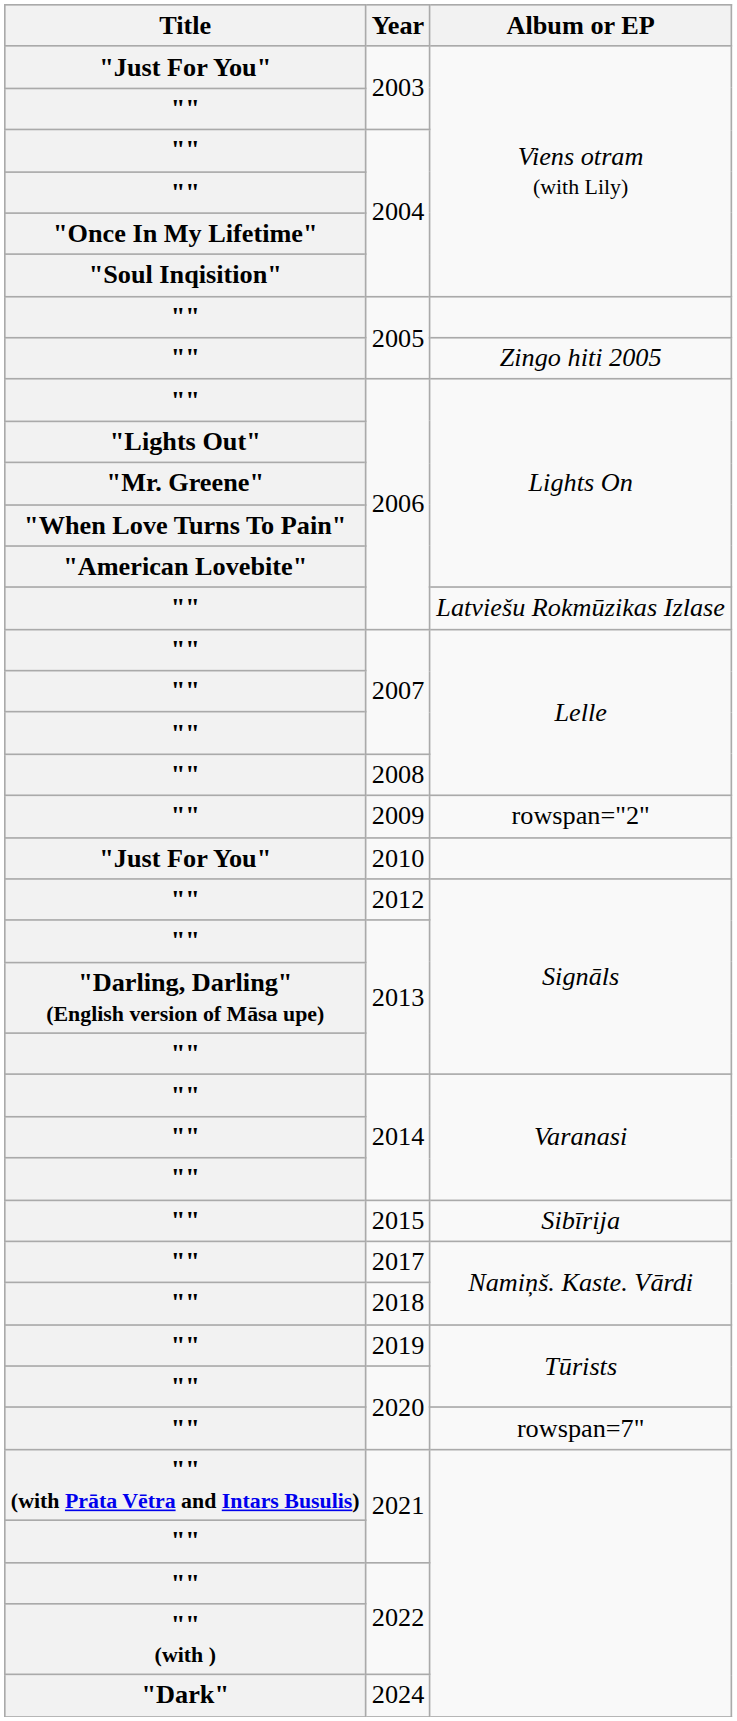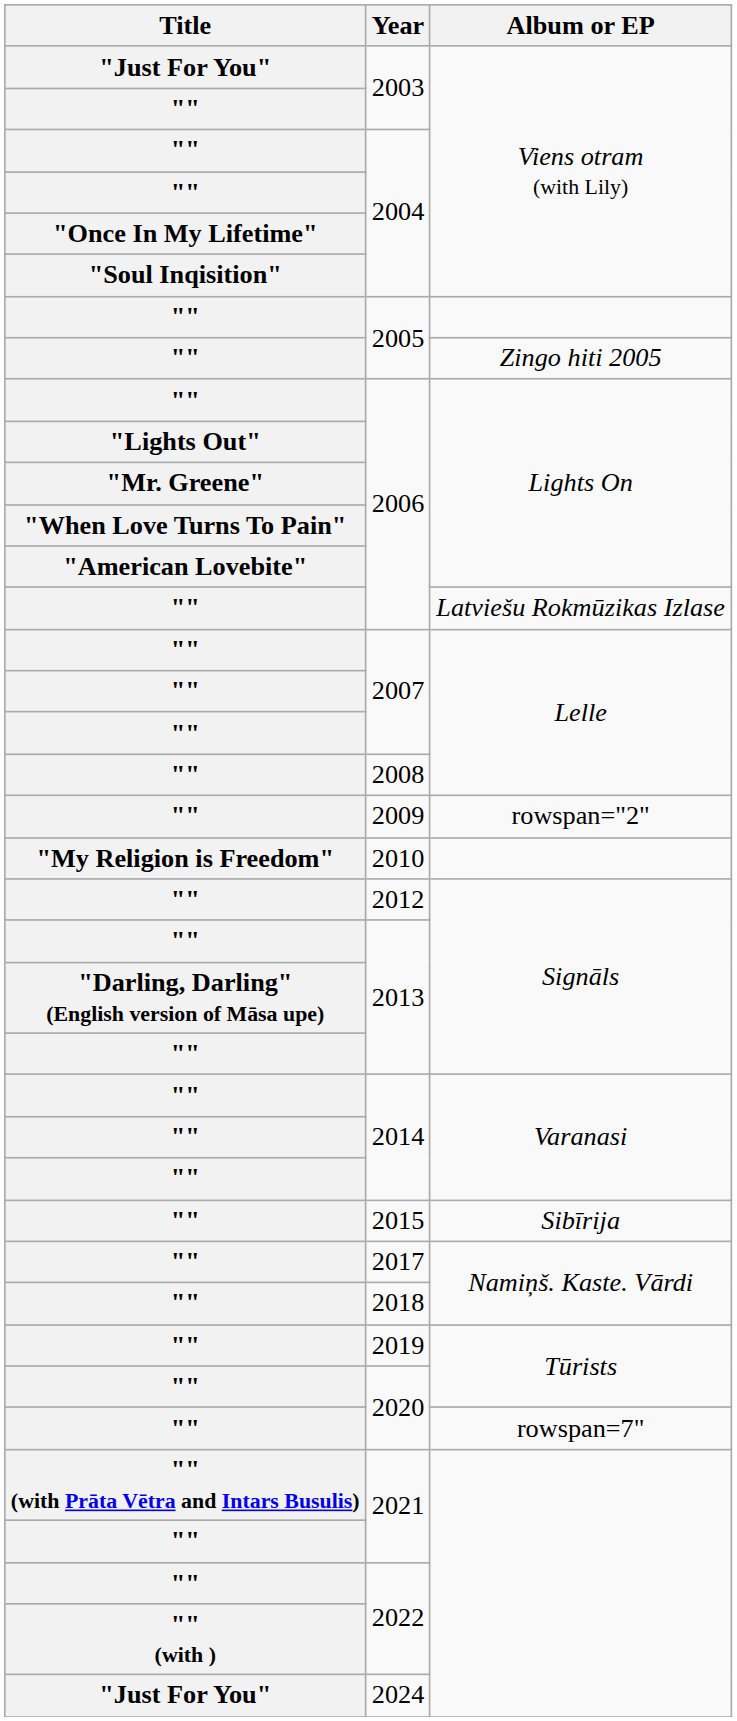(185, 857) "Just For You" -> (185, 857) "My Religion is Freedom"
(185, 1695) "Dark" -> (185, 1695) "Just For You"
